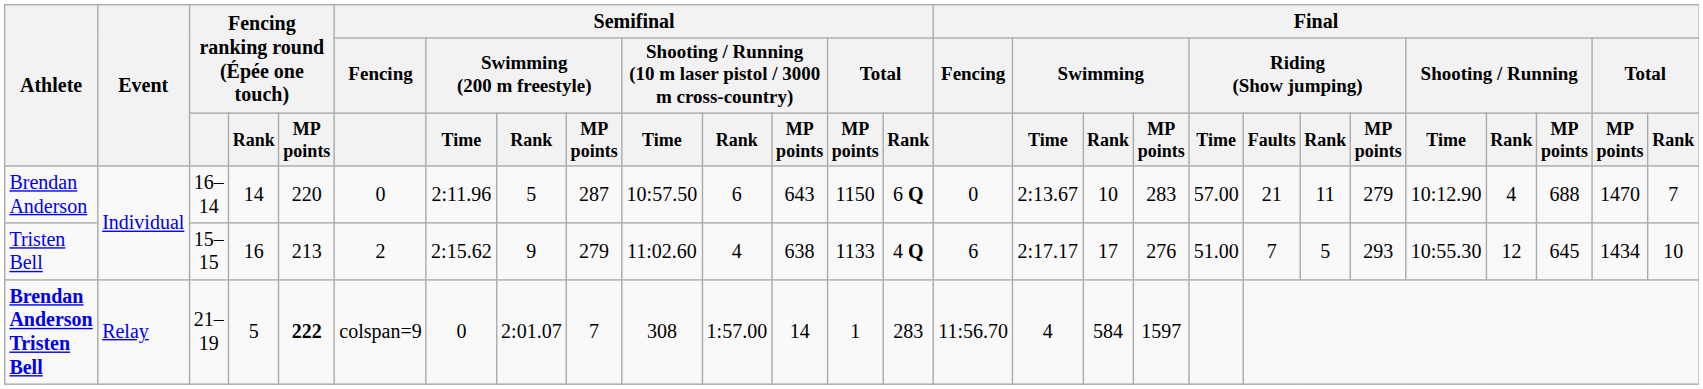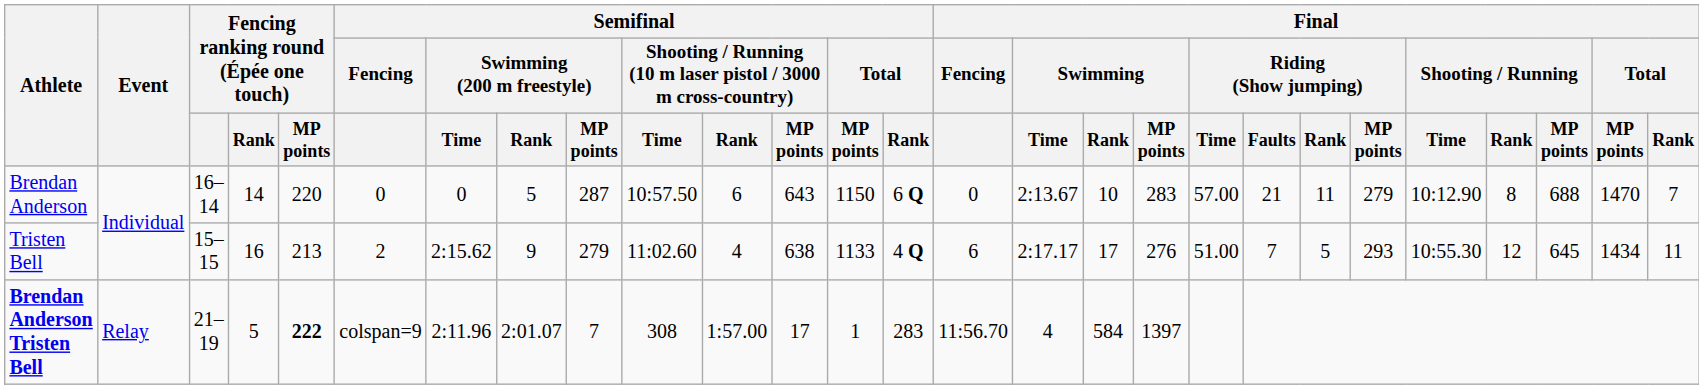(461, 194) 2:11.96 -> (461, 194) 0
(1511, 194) 4 -> (1511, 194) 8
(1673, 251) 10 -> (1673, 251) 11
(461, 331) 0 -> (461, 331) 2:11.96
(800, 331) 14 -> (800, 331) 17
(1161, 331) 1597 -> (1161, 331) 1397
